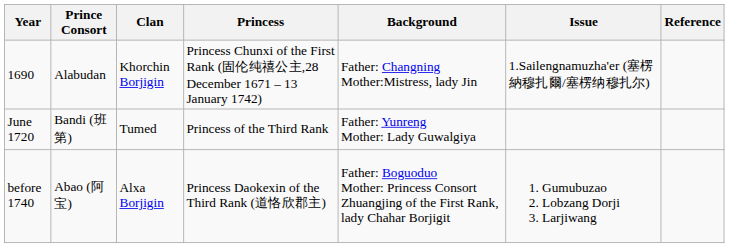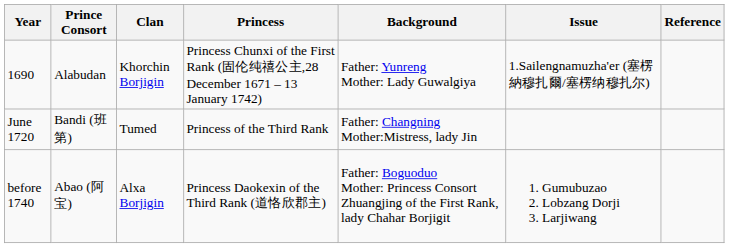(409, 74) Father: Changning Mother:Mistress, lady Jin -> (408, 74) Father: Yunreng Mother: Lady Guwalgiya
(408, 129) Father: Yunreng Mother: Lady Guwalgiya -> (409, 129) Father: Changning Mother:Mistress, lady Jin
